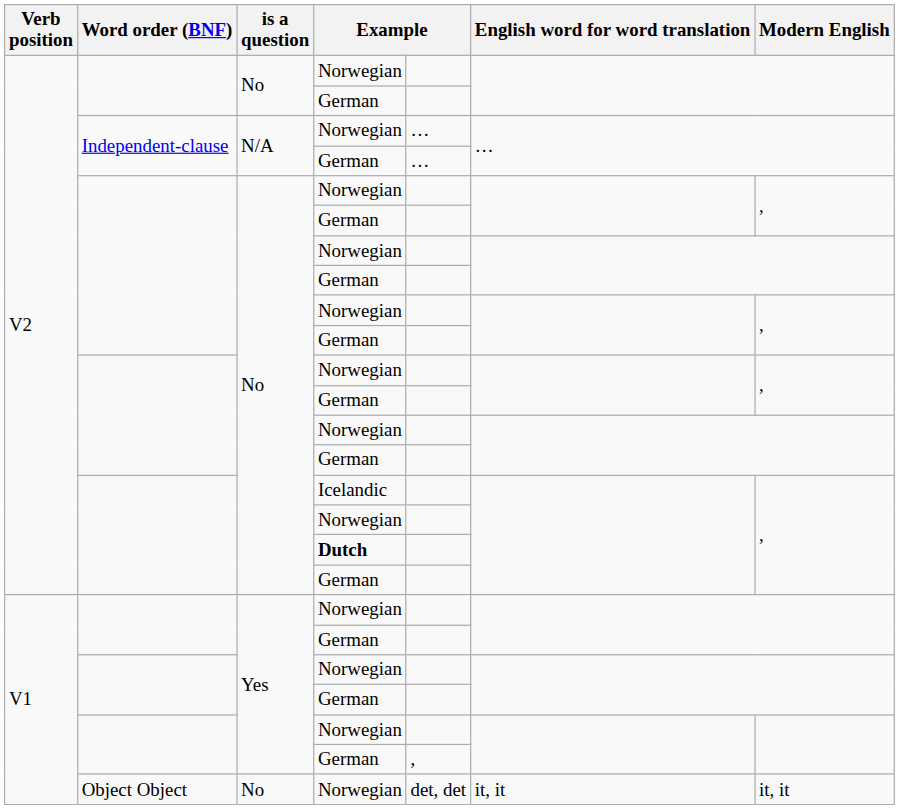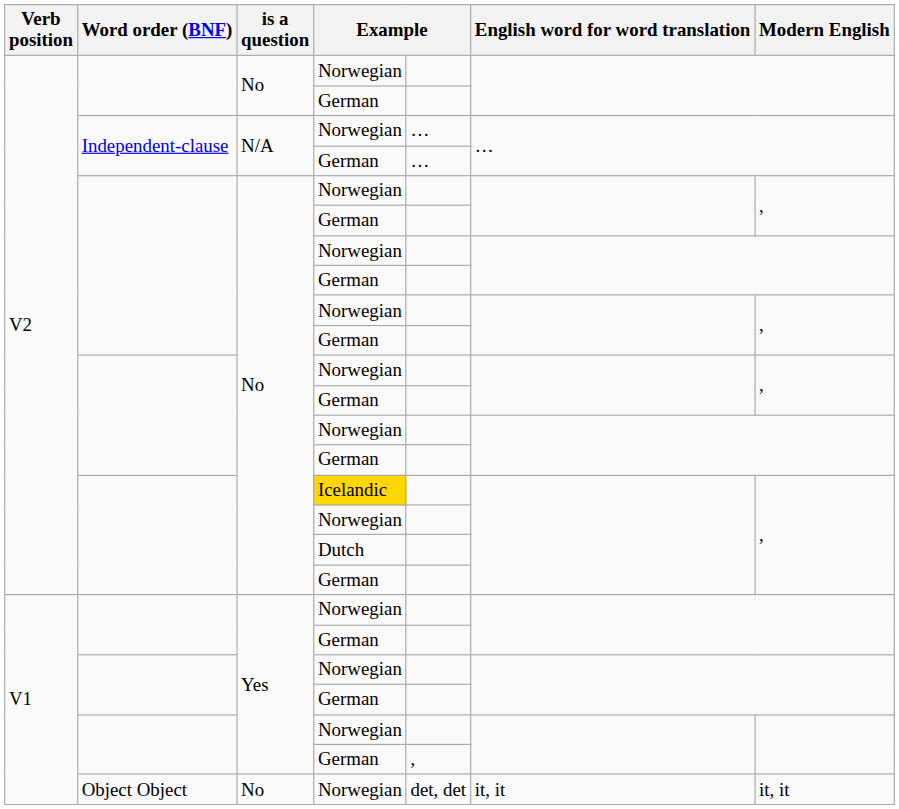(353, 489) no background -> (353, 489) gold background
(343, 549) bold -> (341, 549) normal
